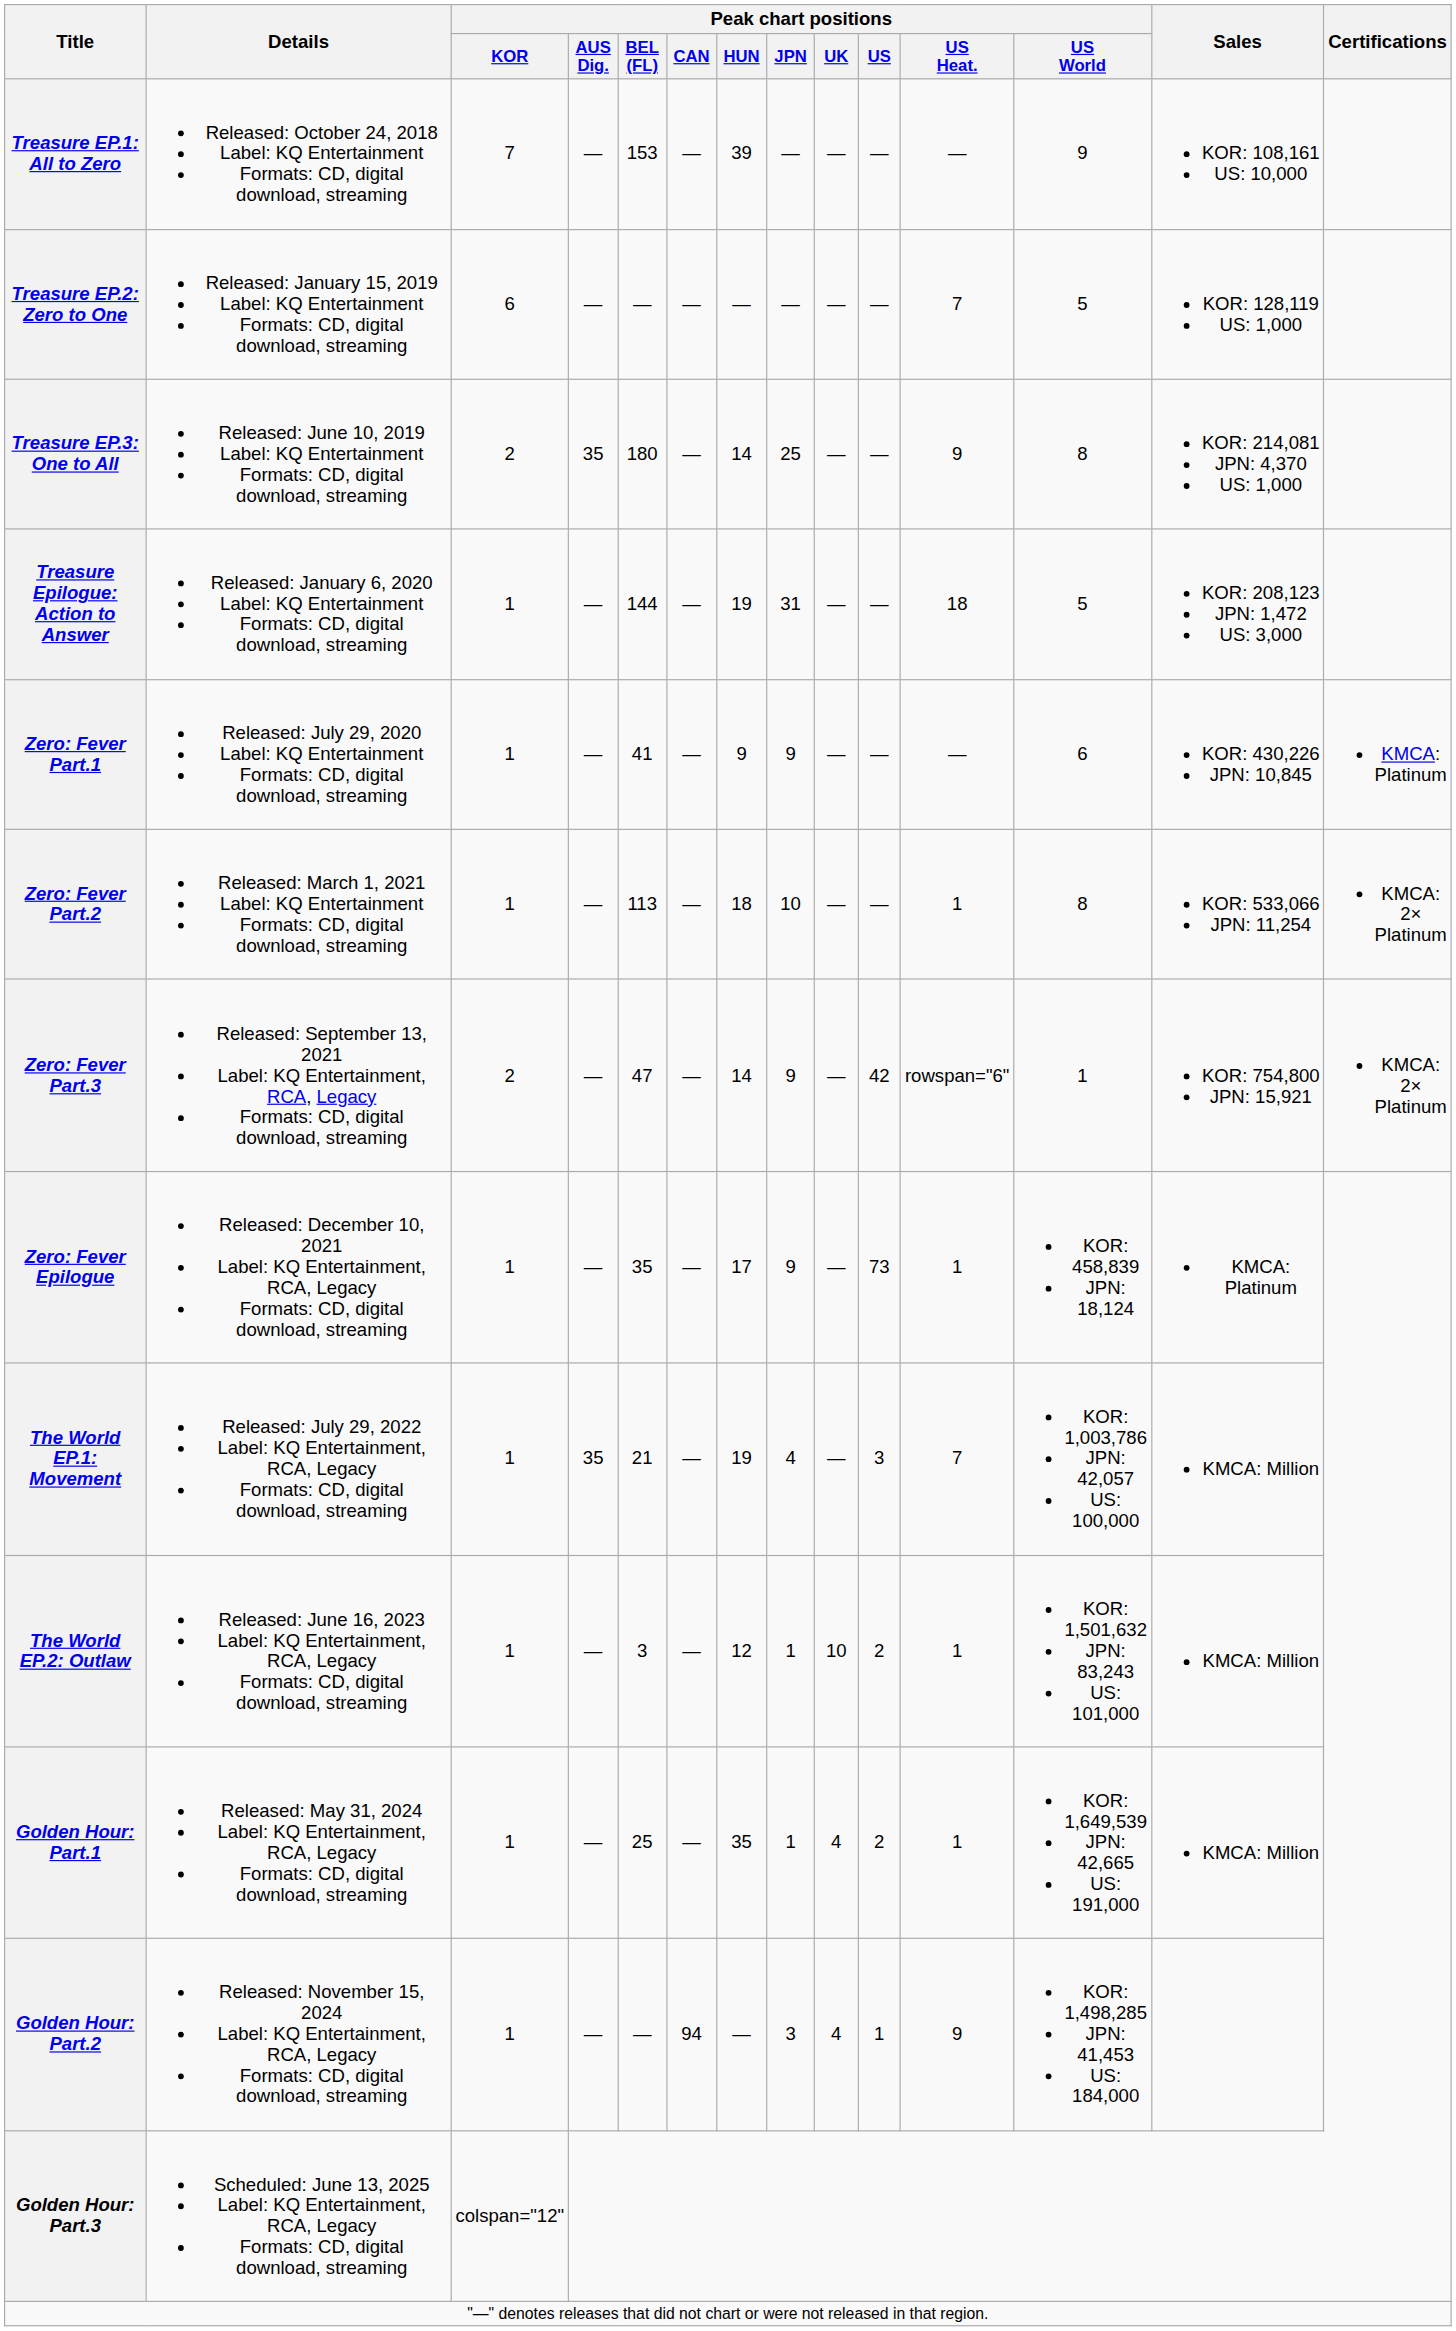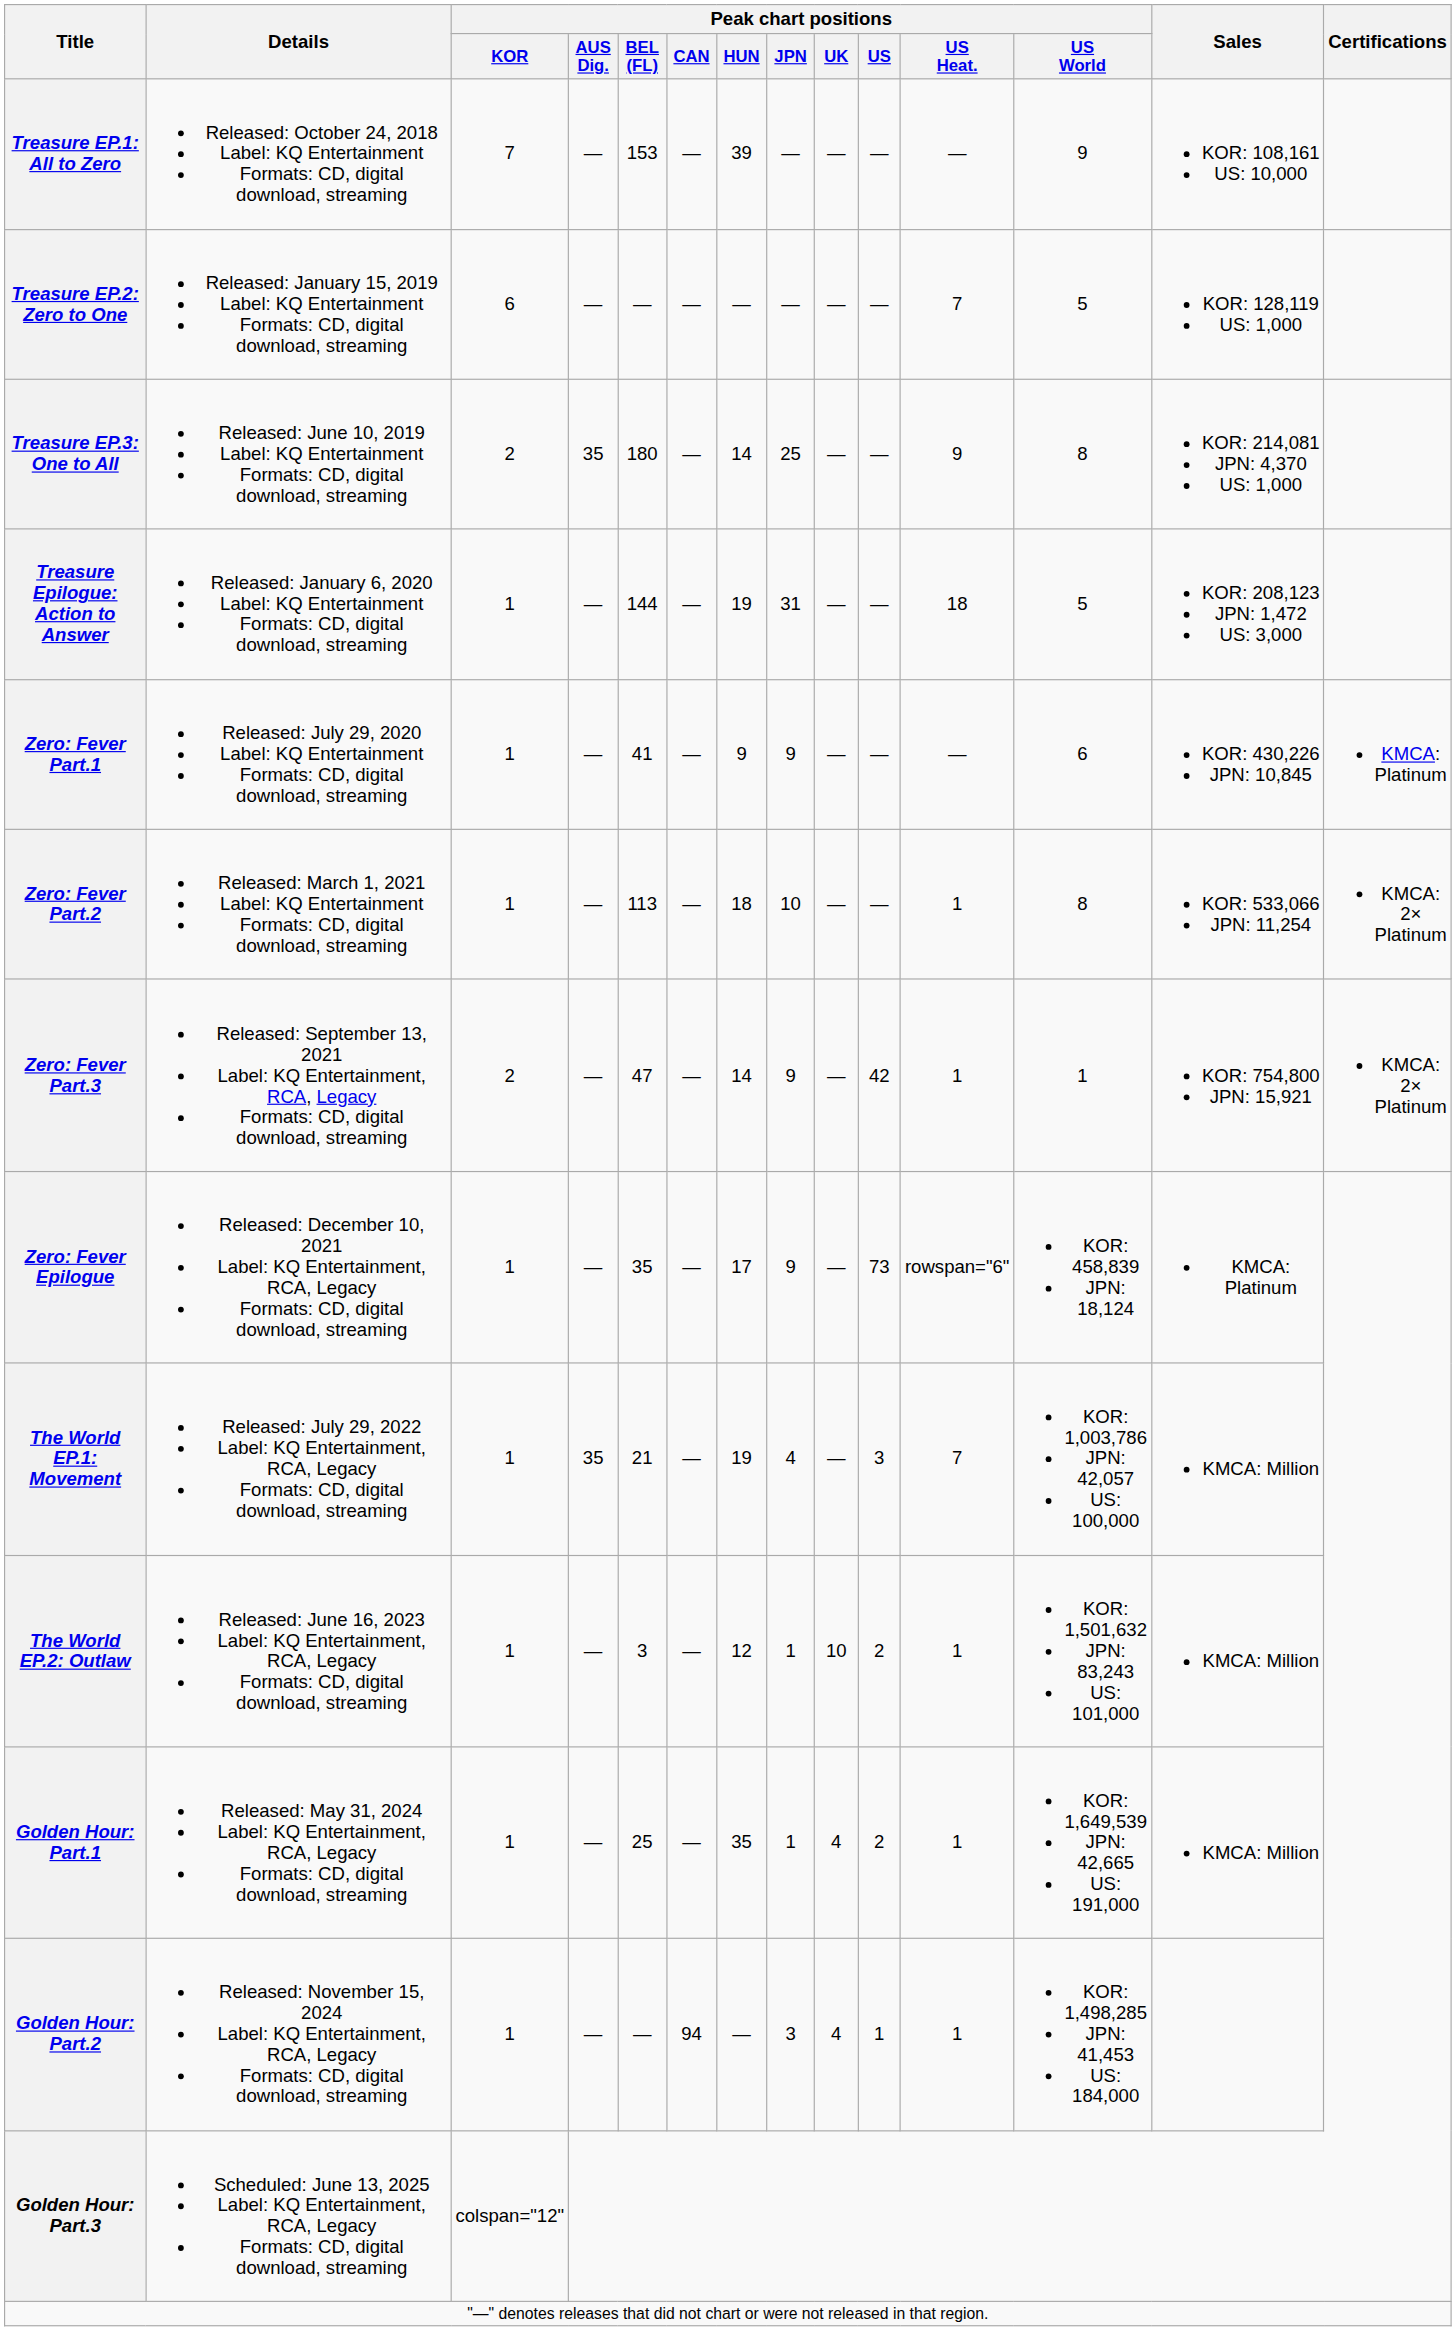(957, 1075) rowspan="6" -> (957, 1075) 1
(957, 1267) 1 -> (957, 1267) rowspan="6"
(957, 2034) 9 -> (957, 2034) 1
